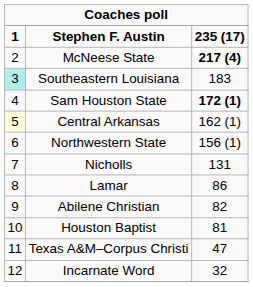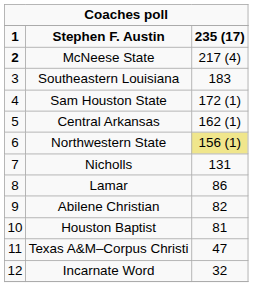(15, 57) normal -> (15, 57) bold
(220, 57) bold -> (220, 57) normal
(15, 79) paleturquoise background -> (15, 79) no background
(220, 100) bold -> (220, 100) normal
(15, 121) lightyellow background -> (15, 121) no background
(220, 143) no background -> (220, 143) khaki background
